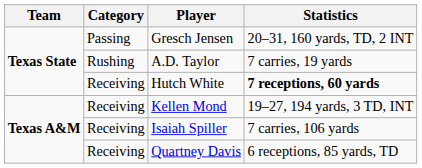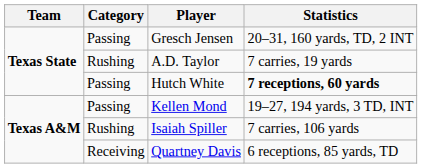(116, 83) Receiving -> (109, 83) Passing
(116, 106) Receiving -> (109, 106) Passing
(116, 128) Receiving -> (111, 128) Rushing
